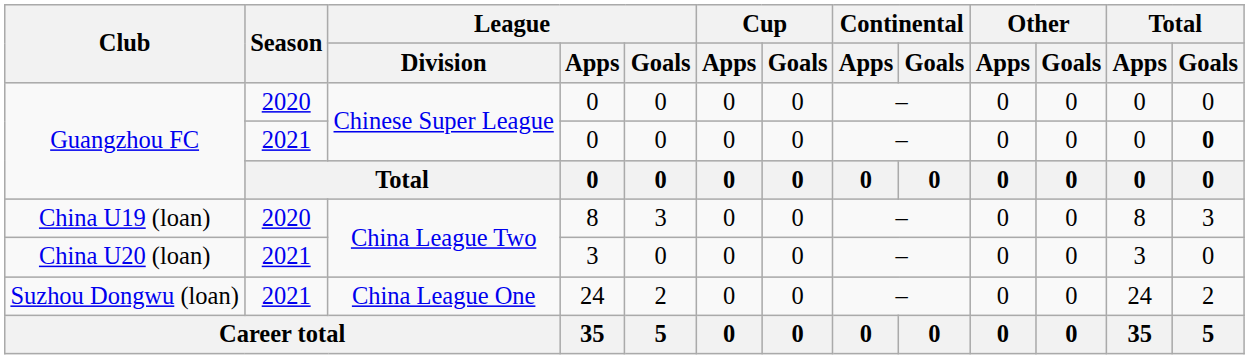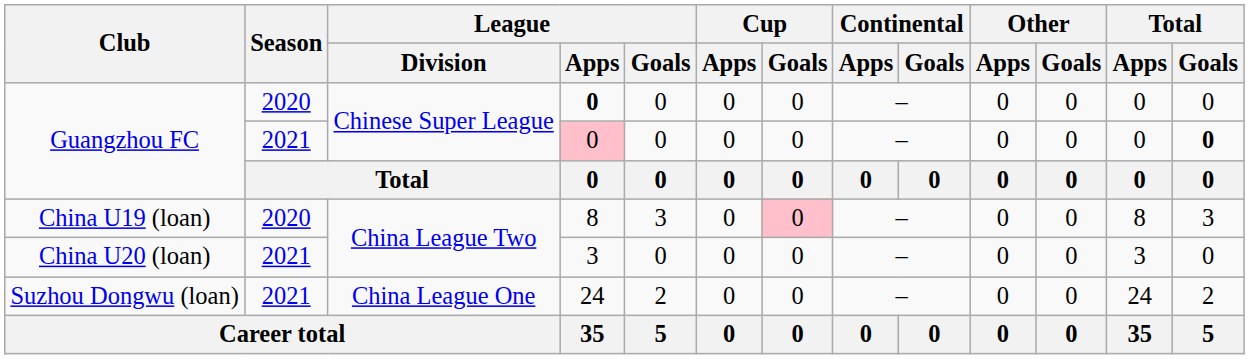(592, 101) normal -> (592, 101) bold
(592, 140) no background -> (592, 140) pink background
(798, 218) no background -> (798, 218) pink background
